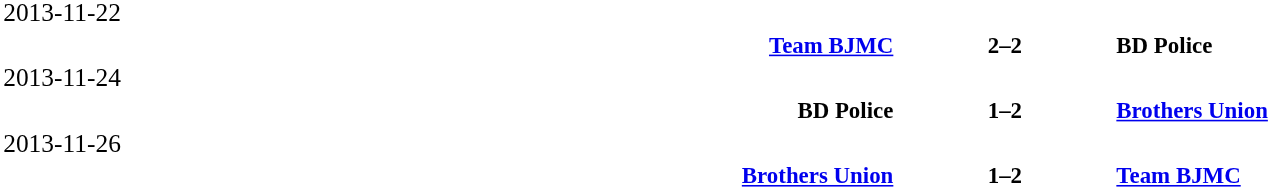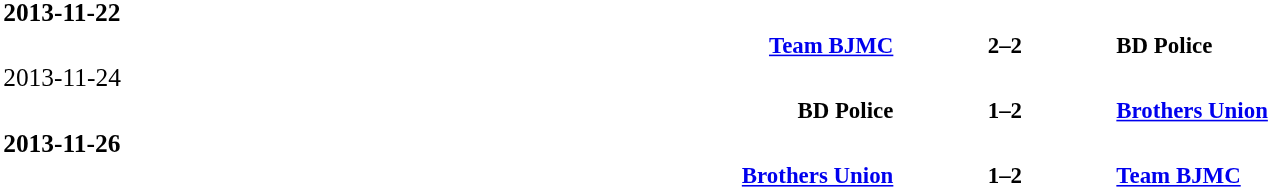(62, 12) normal -> (62, 12) bold
(62, 143) normal -> (62, 143) bold
